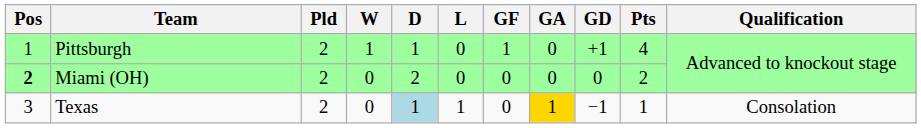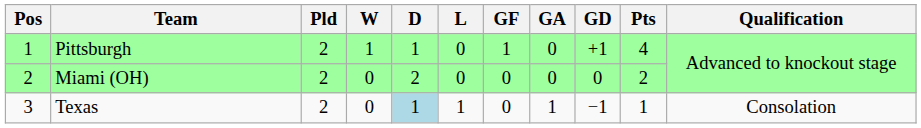(28, 78) bold -> (28, 78) normal
(552, 107) gold background -> (552, 107) no background
